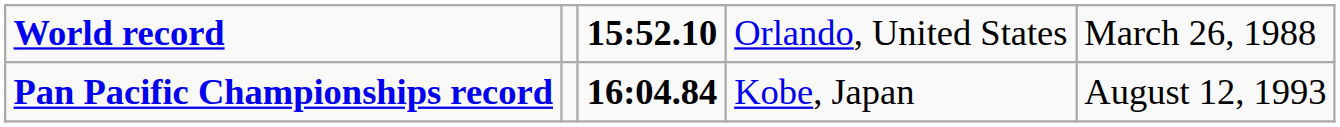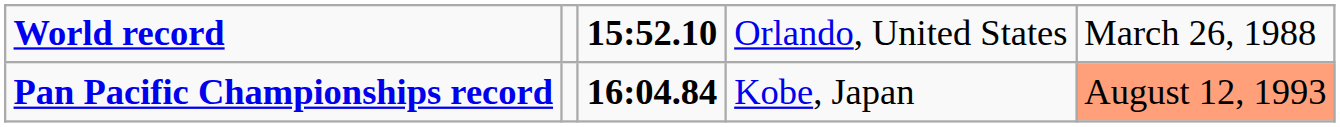(1205, 91) no background -> (1205, 91) lightsalmon background
